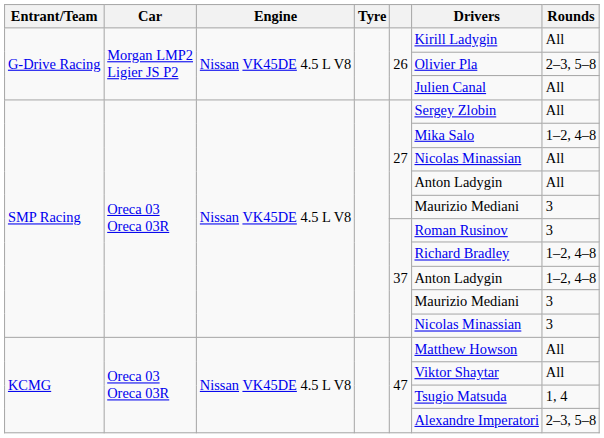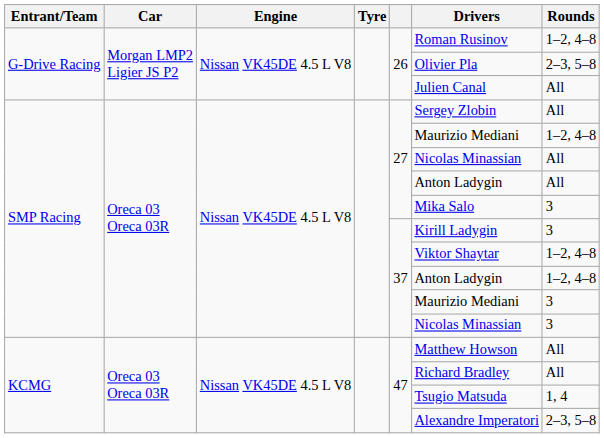(456, 39) Kirill Ladygin -> (461, 39) Roman Rusinov
(555, 39) All -> (571, 39) 1–2, 4–8
(444, 134) Mika Salo -> (467, 134) Maurizio Mediani
(467, 206) Maurizio Mediani -> (444, 206) Mika Salo
(461, 230) Roman Rusinov -> (456, 230) Kirill Ladygin
(462, 253) Richard Bradley -> (457, 253) Viktor Shaytar
(457, 372) Viktor Shaytar -> (462, 372) Richard Bradley
